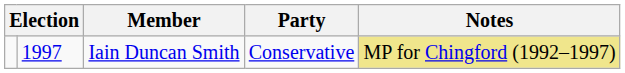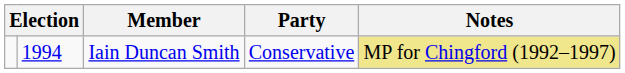(42, 52) 1997 -> (42, 52) 1994
